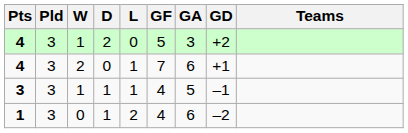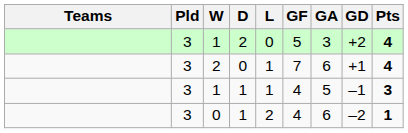columns swapped: (320, 16) <-> (20, 16)
